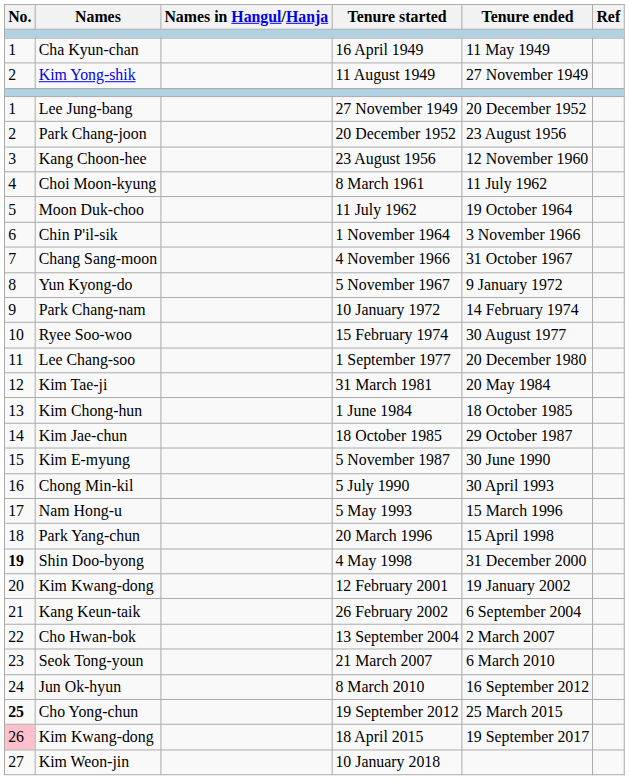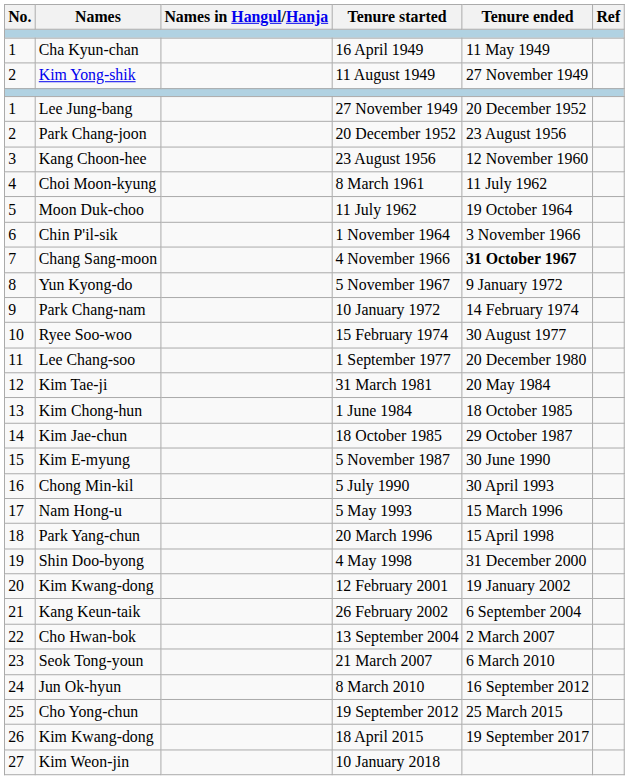(519, 259) normal -> (521, 259) bold
(16, 561) bold -> (16, 561) normal
(16, 711) bold -> (16, 711) normal
(16, 737) pink background -> (16, 737) no background
